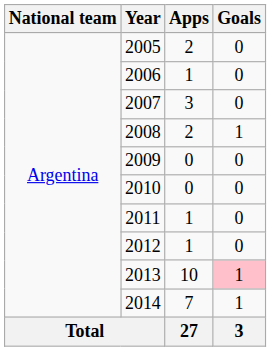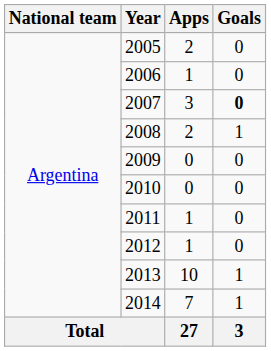(239, 103) normal -> (239, 103) bold
(239, 274) pink background -> (239, 274) no background
